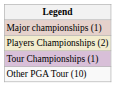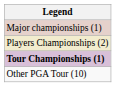(52, 59) normal -> (55, 59) bold
